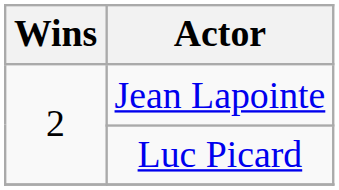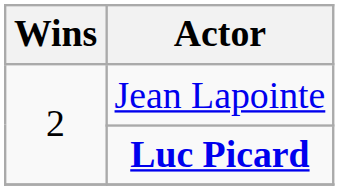(220, 154) normal -> (220, 154) bold
